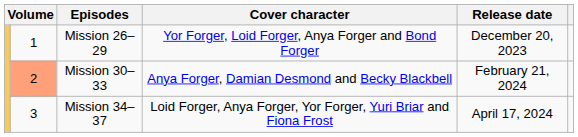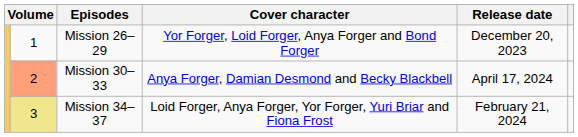(512, 78) February 21, 2024 -> (512, 78) April 17, 2024
(34, 114) no background -> (34, 114) khaki background
(512, 114) April 17, 2024 -> (512, 114) February 21, 2024
